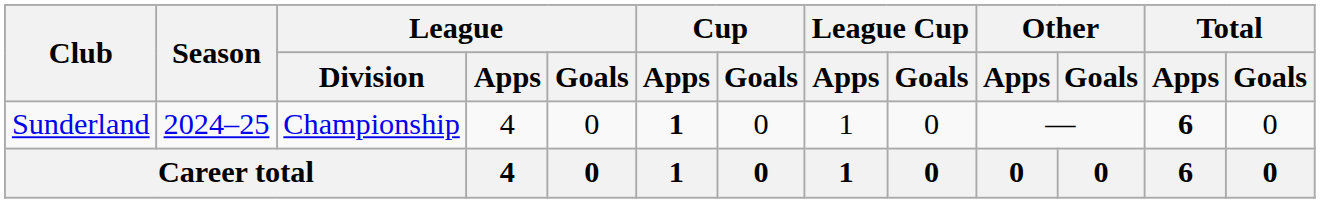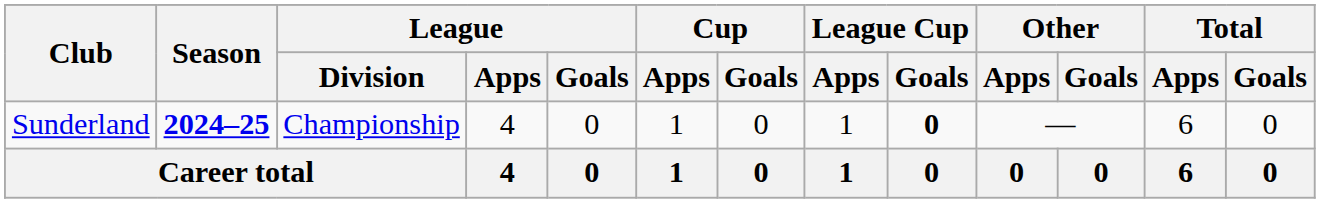(217, 124) normal -> (217, 124) bold
(676, 124) bold -> (676, 124) normal
(931, 124) normal -> (931, 124) bold
(1186, 124) bold -> (1186, 124) normal
